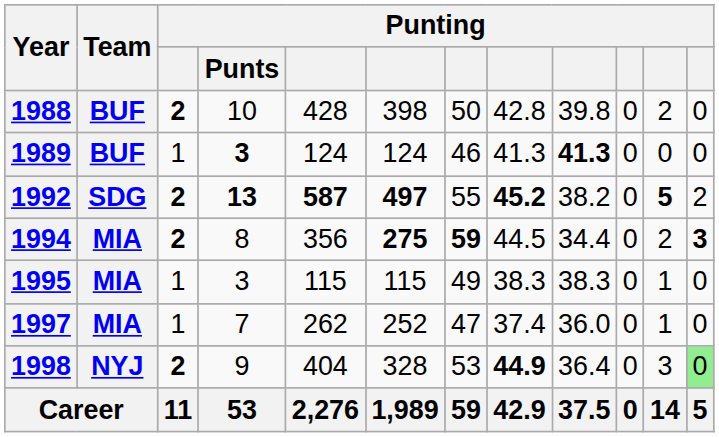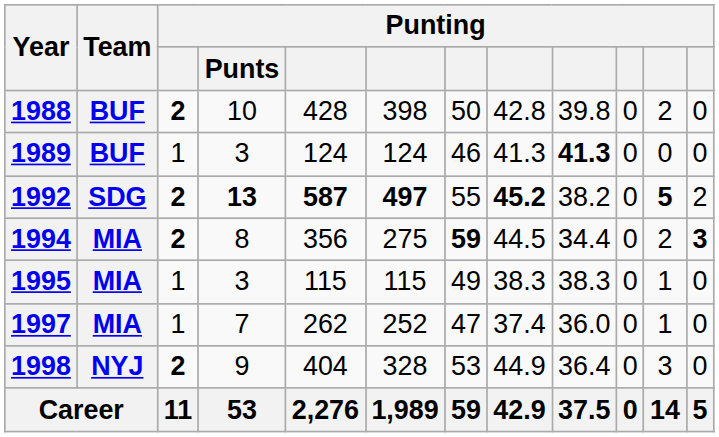(242, 153) bold -> (242, 153) normal
(405, 238) bold -> (405, 238) normal
(520, 366) bold -> (520, 366) normal
(700, 366) lightgreen background -> (700, 366) no background
